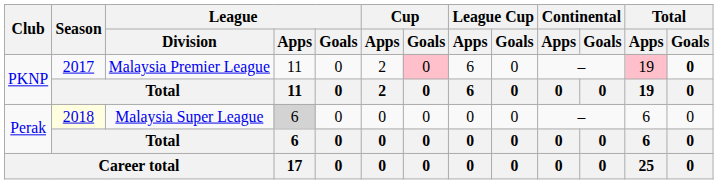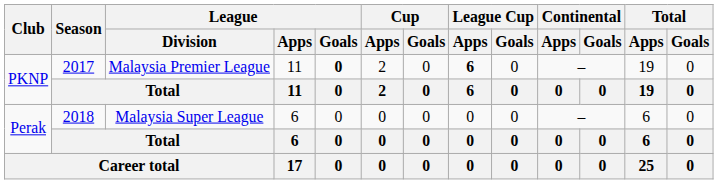(338, 66) normal -> (338, 66) bold
(426, 66) pink background -> (426, 66) no background
(470, 66) normal -> (470, 66) bold
(646, 66) pink background -> (646, 66) no background
(690, 66) bold -> (690, 66) normal
(79, 116) lightyellow background -> (79, 116) no background
(295, 116) lightgrey background -> (295, 116) no background
